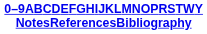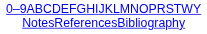(104, 16) bold -> (104, 16) normal
